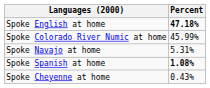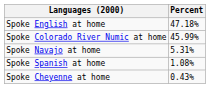(184, 24) bold -> (184, 24) normal
(182, 63) bold -> (182, 63) normal
